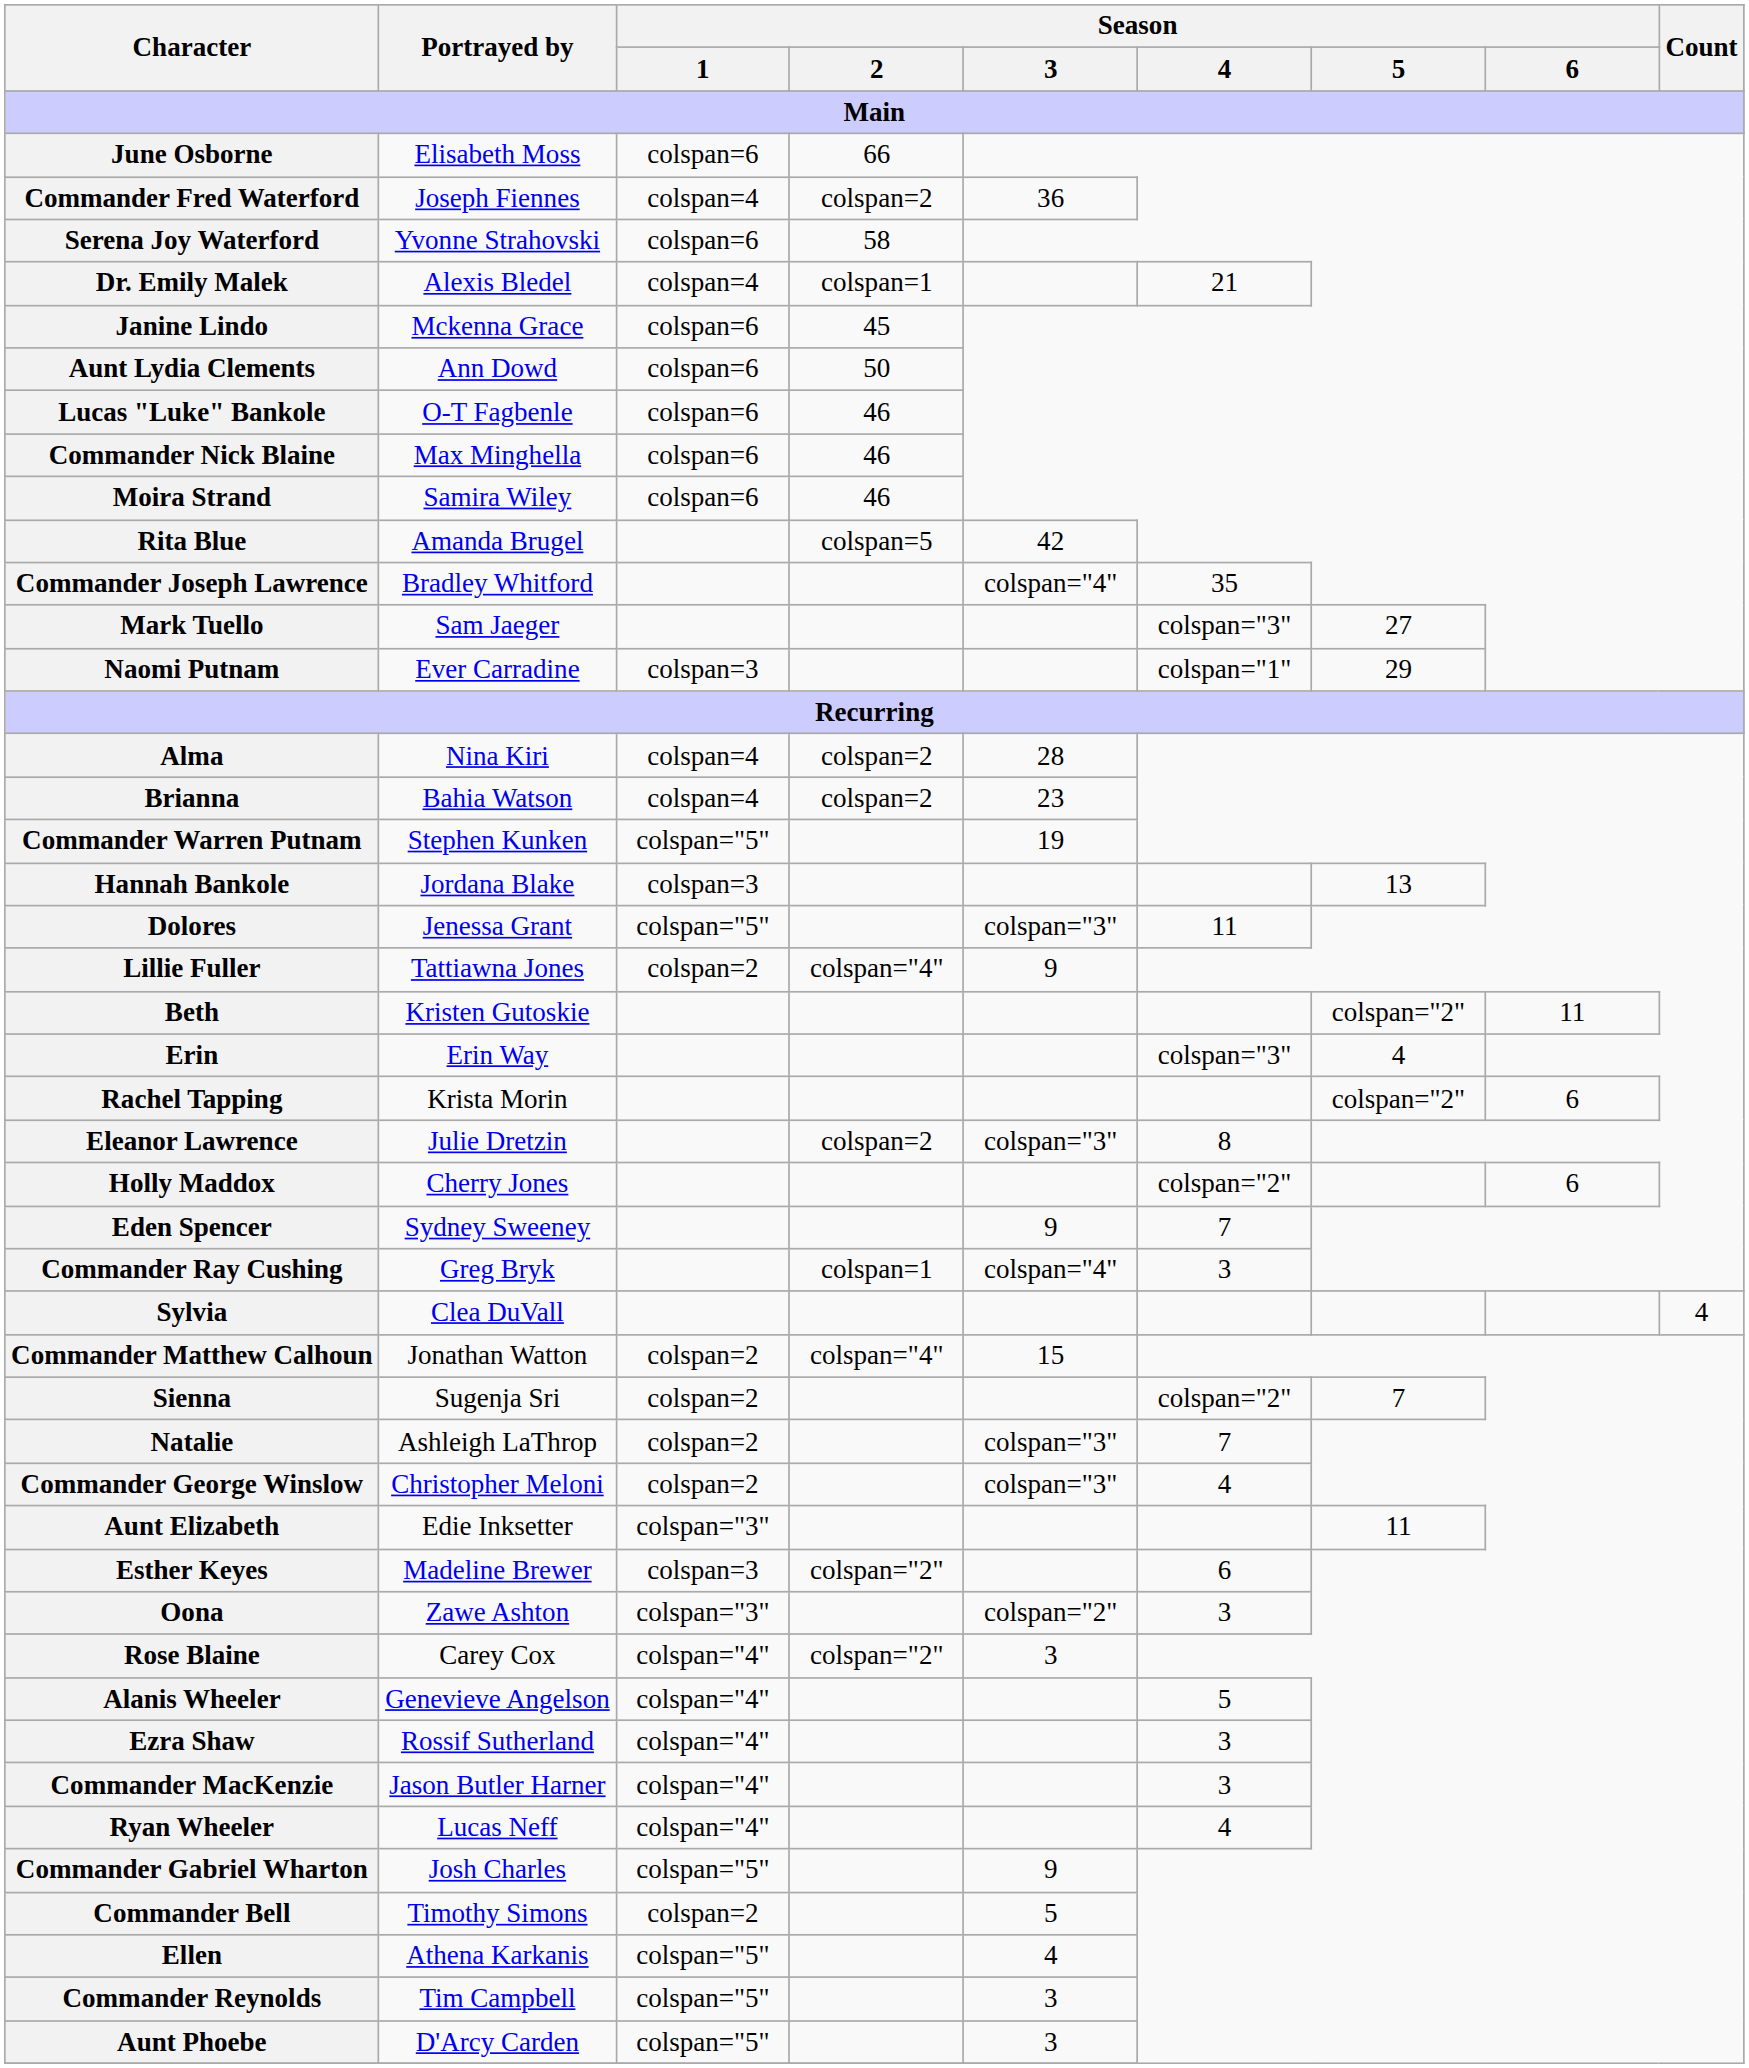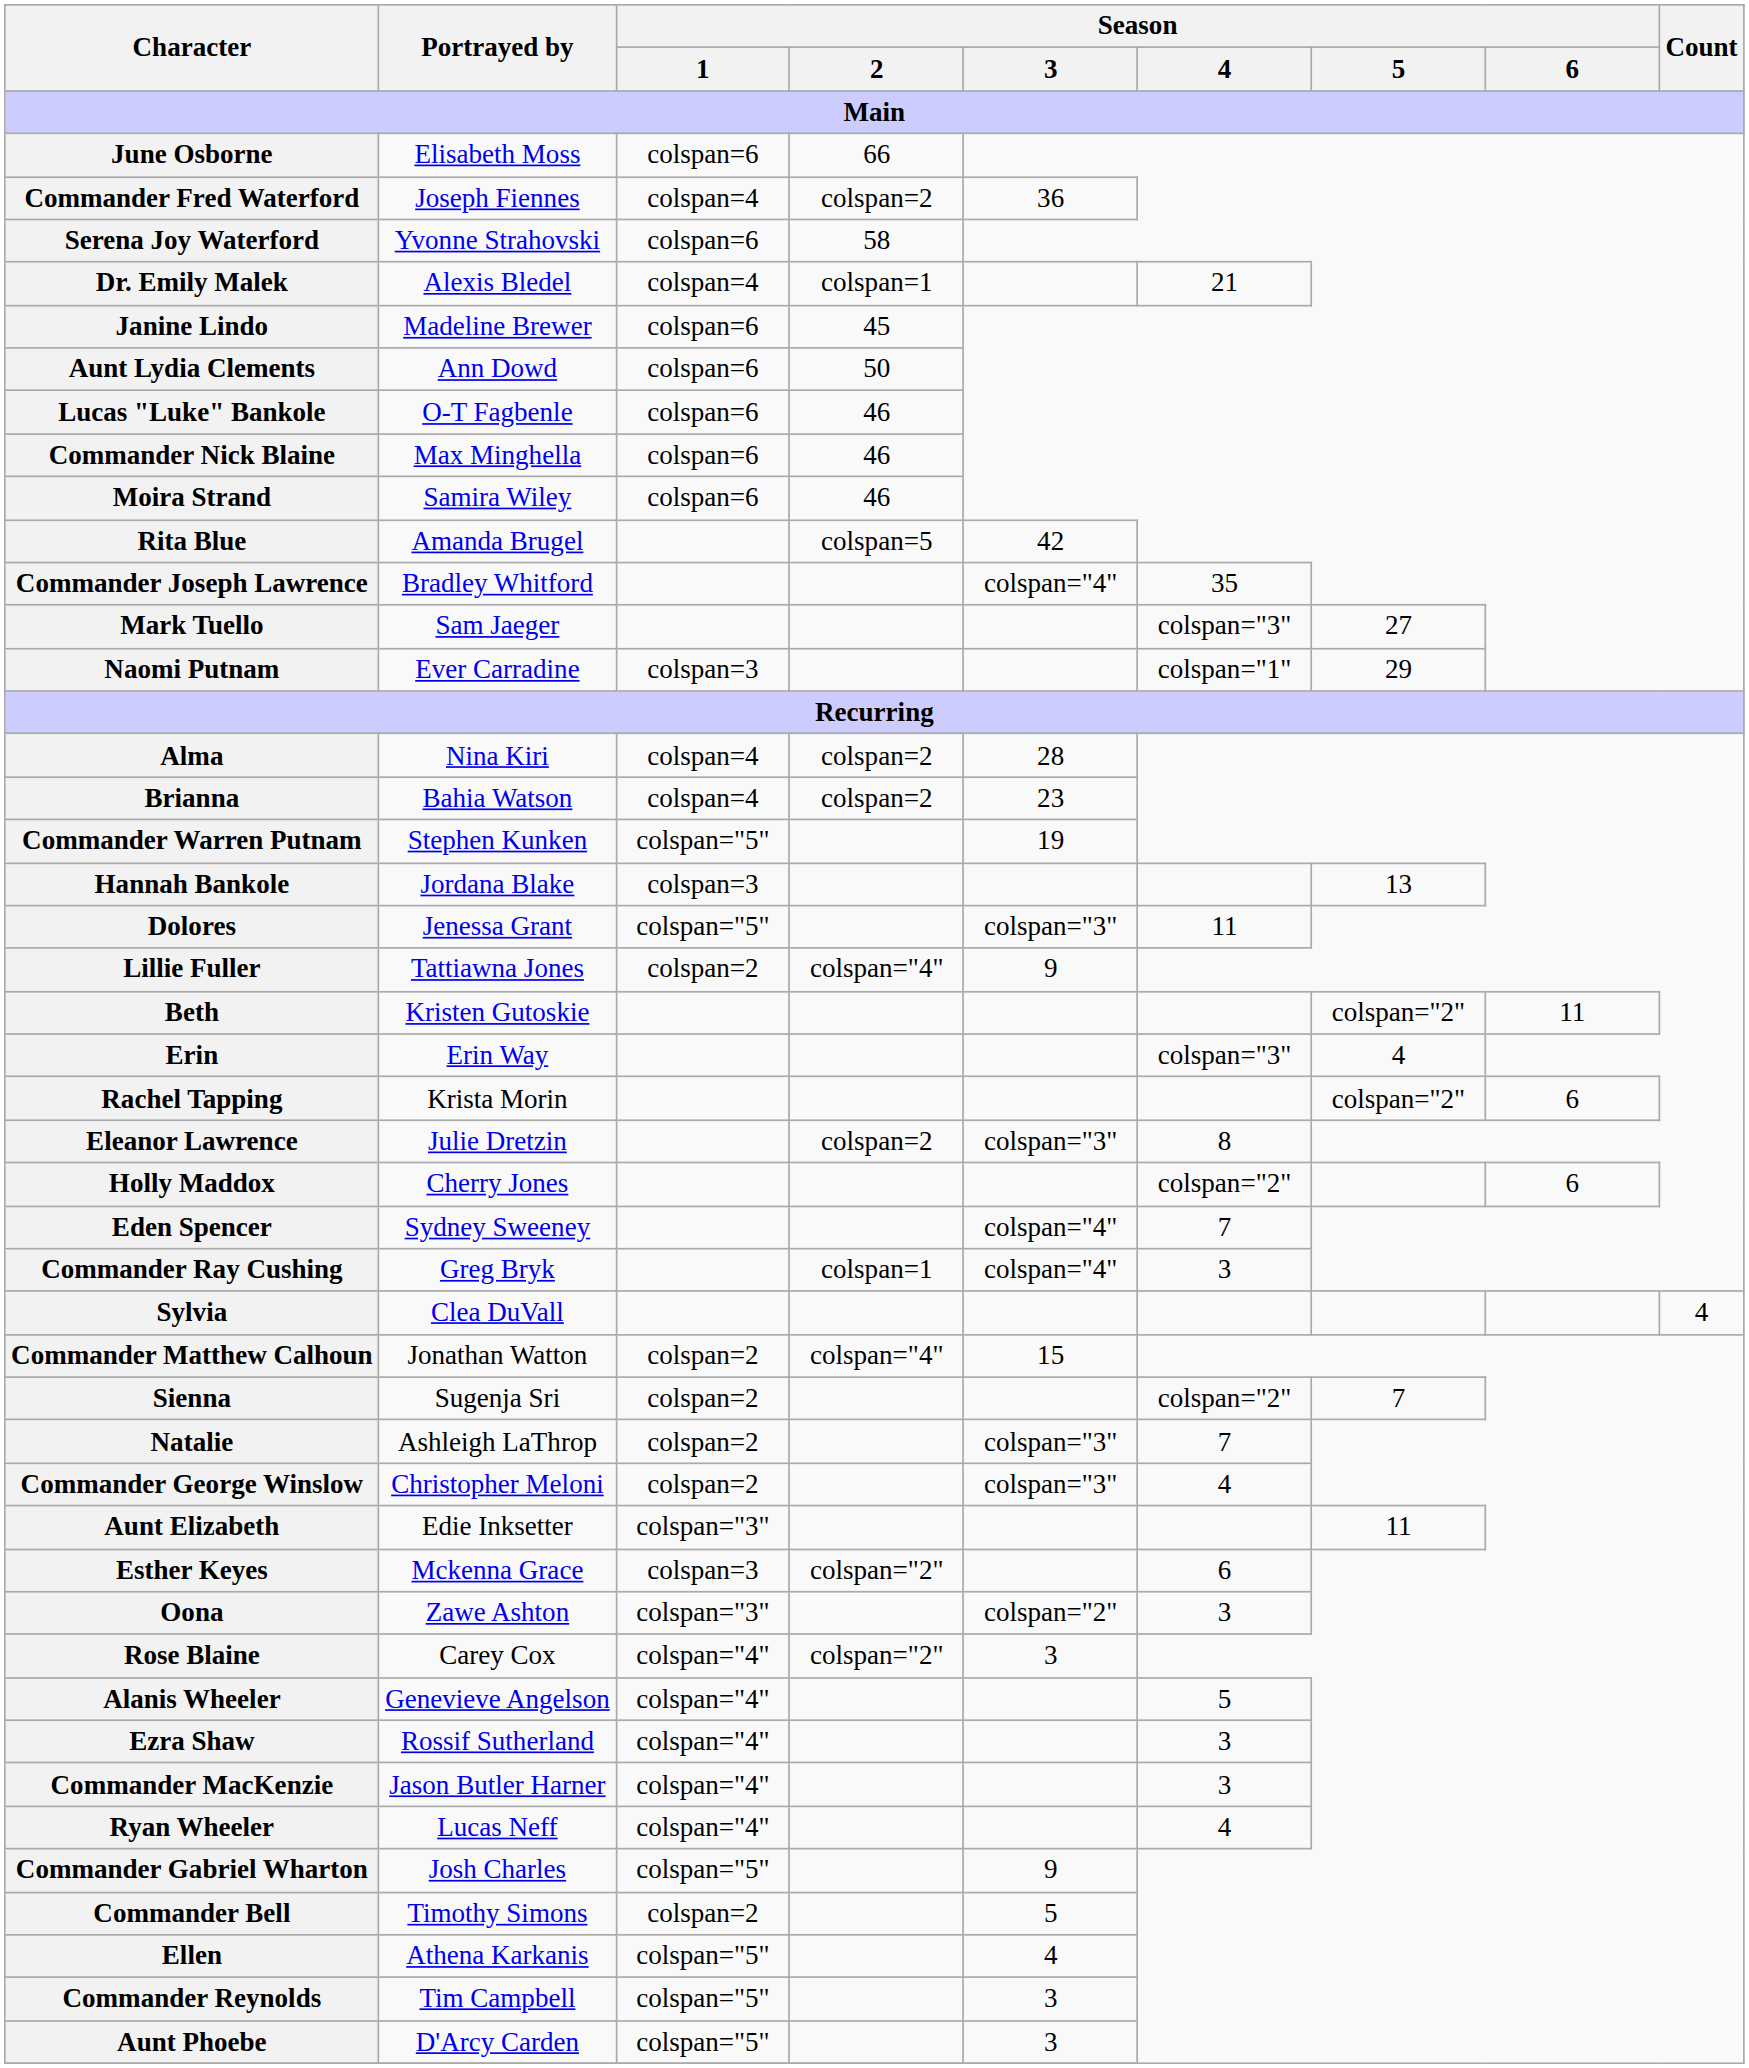(497, 326) Mckenna Grace -> (497, 326) Madeline Brewer
(1051, 1226) 9 -> (1051, 1226) colspan="4"
(497, 1569) Madeline Brewer -> (497, 1569) Mckenna Grace
